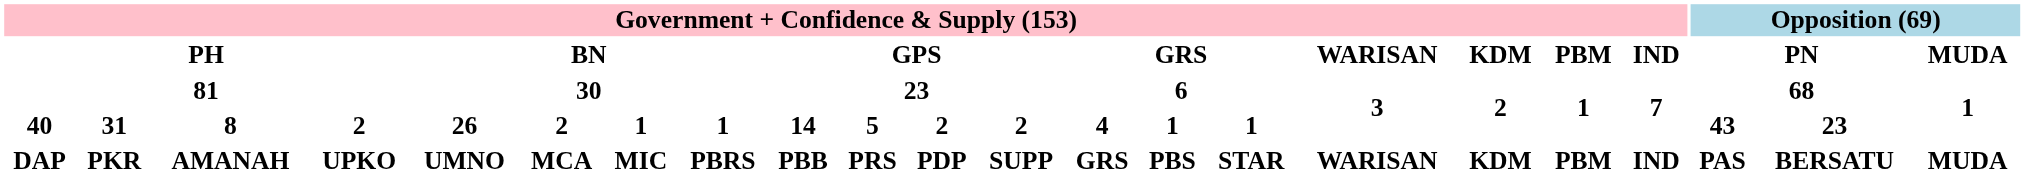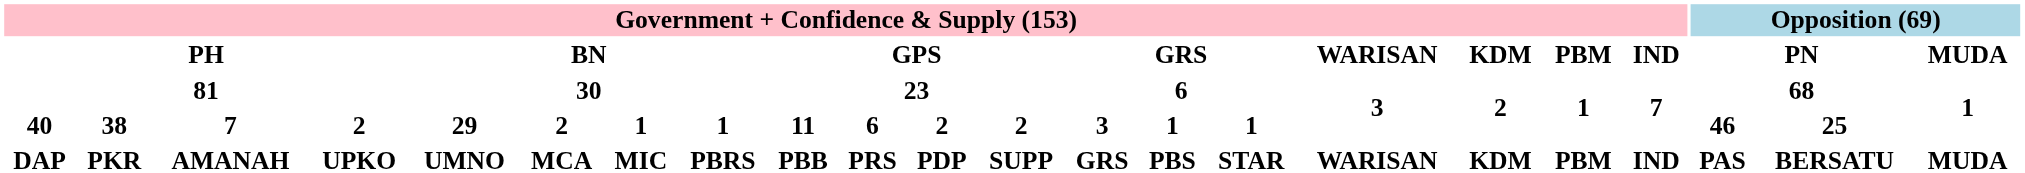(114, 125) 31 -> (114, 125) 38
(230, 125) 8 -> (230, 125) 7
(464, 125) 26 -> (464, 125) 29
(803, 125) 14 -> (803, 125) 11
(872, 125) 5 -> (872, 125) 6
(1102, 125) 4 -> (1102, 125) 3
(1723, 125) 43 -> (1723, 125) 46
(1835, 125) 23 -> (1835, 125) 25
